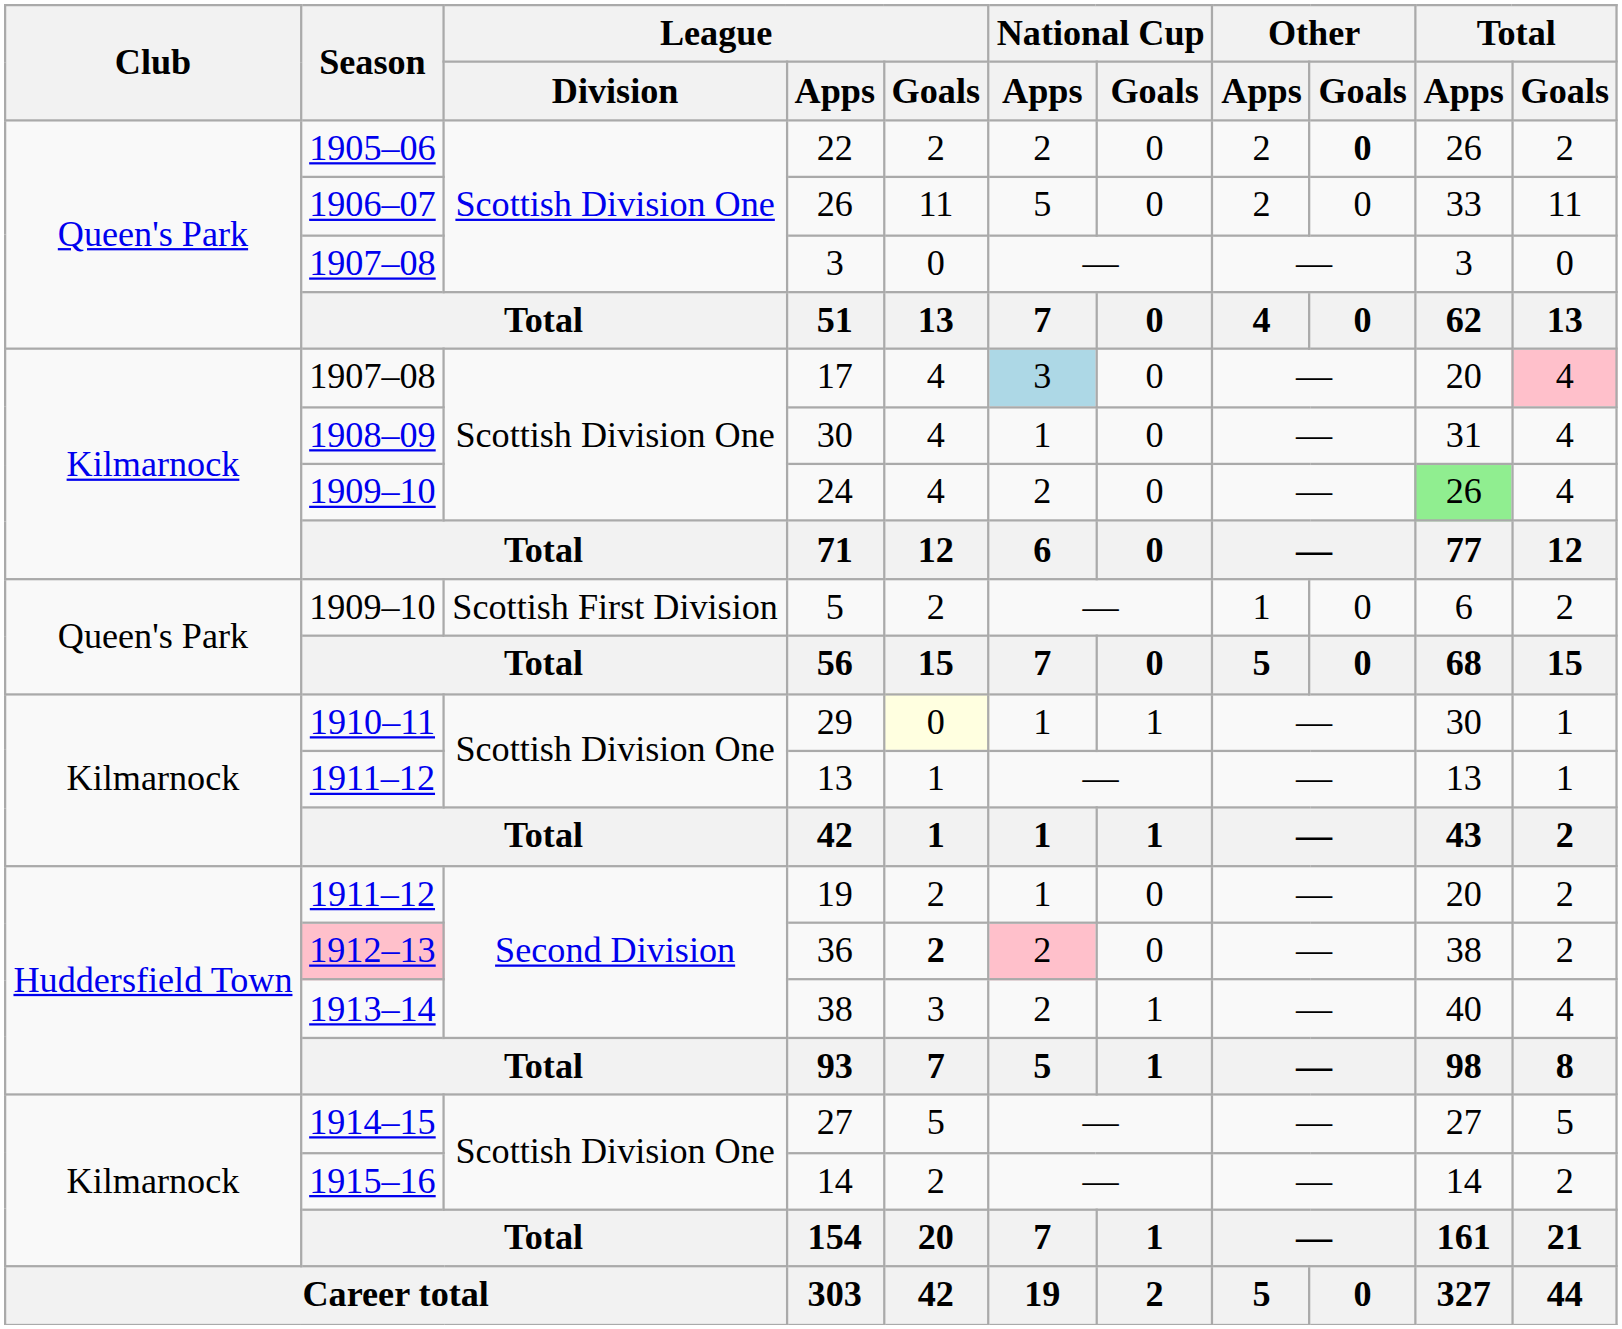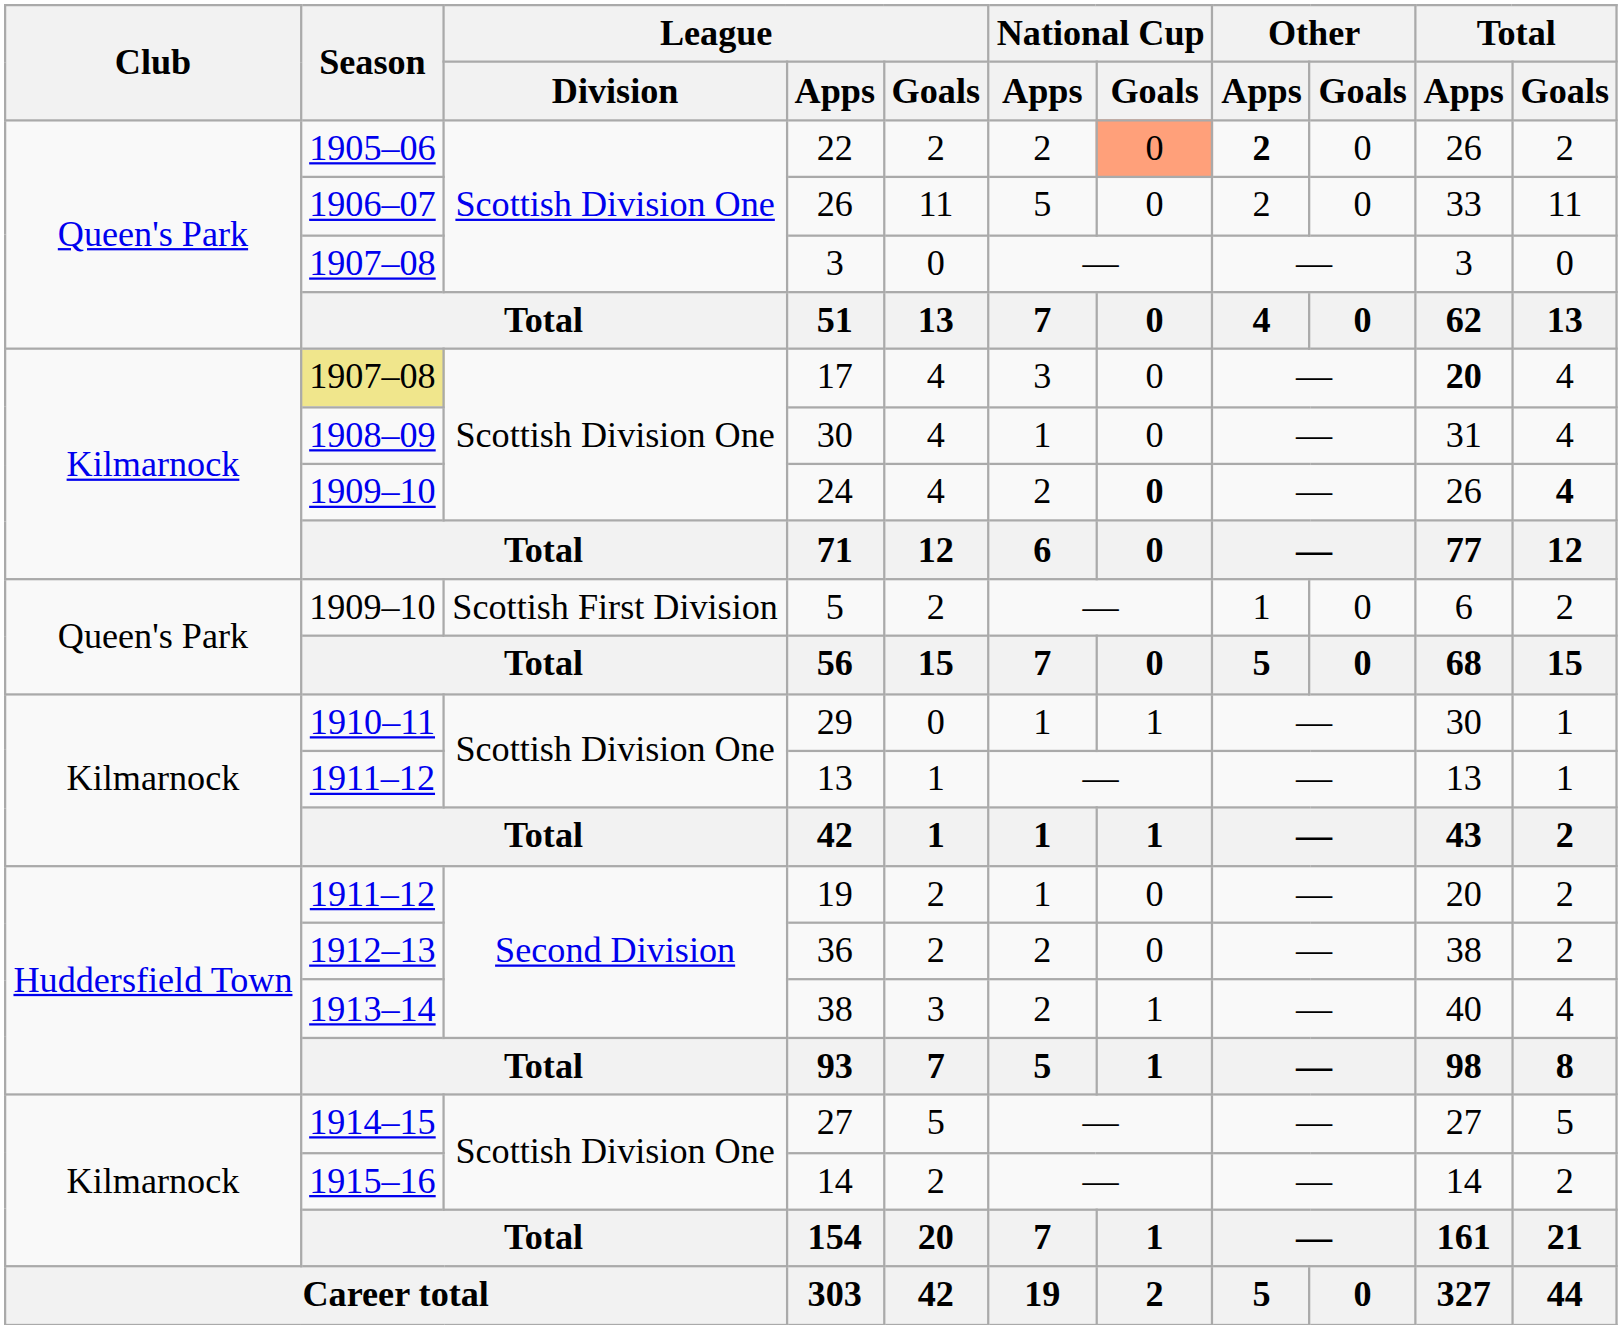(1155, 147) no background -> (1155, 147) lightsalmon background
(1262, 147) normal -> (1262, 147) bold
(1363, 147) bold -> (1363, 147) normal
(372, 377) no background -> (372, 377) khaki background
(1042, 377) lightblue background -> (1042, 377) no background
(1464, 377) normal -> (1464, 377) bold
(1565, 377) pink background -> (1565, 377) no background
(1155, 491) normal -> (1155, 491) bold
(1464, 491) lightgreen background -> (1464, 491) no background
(1565, 491) normal -> (1565, 491) bold
(936, 721) lightyellow background -> (936, 721) no background
(372, 950) pink background -> (372, 950) no background
(936, 950) bold -> (936, 950) normal
(1042, 950) pink background -> (1042, 950) no background
